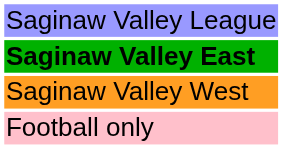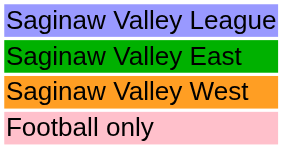(131, 56) bold -> (124, 56) normal
